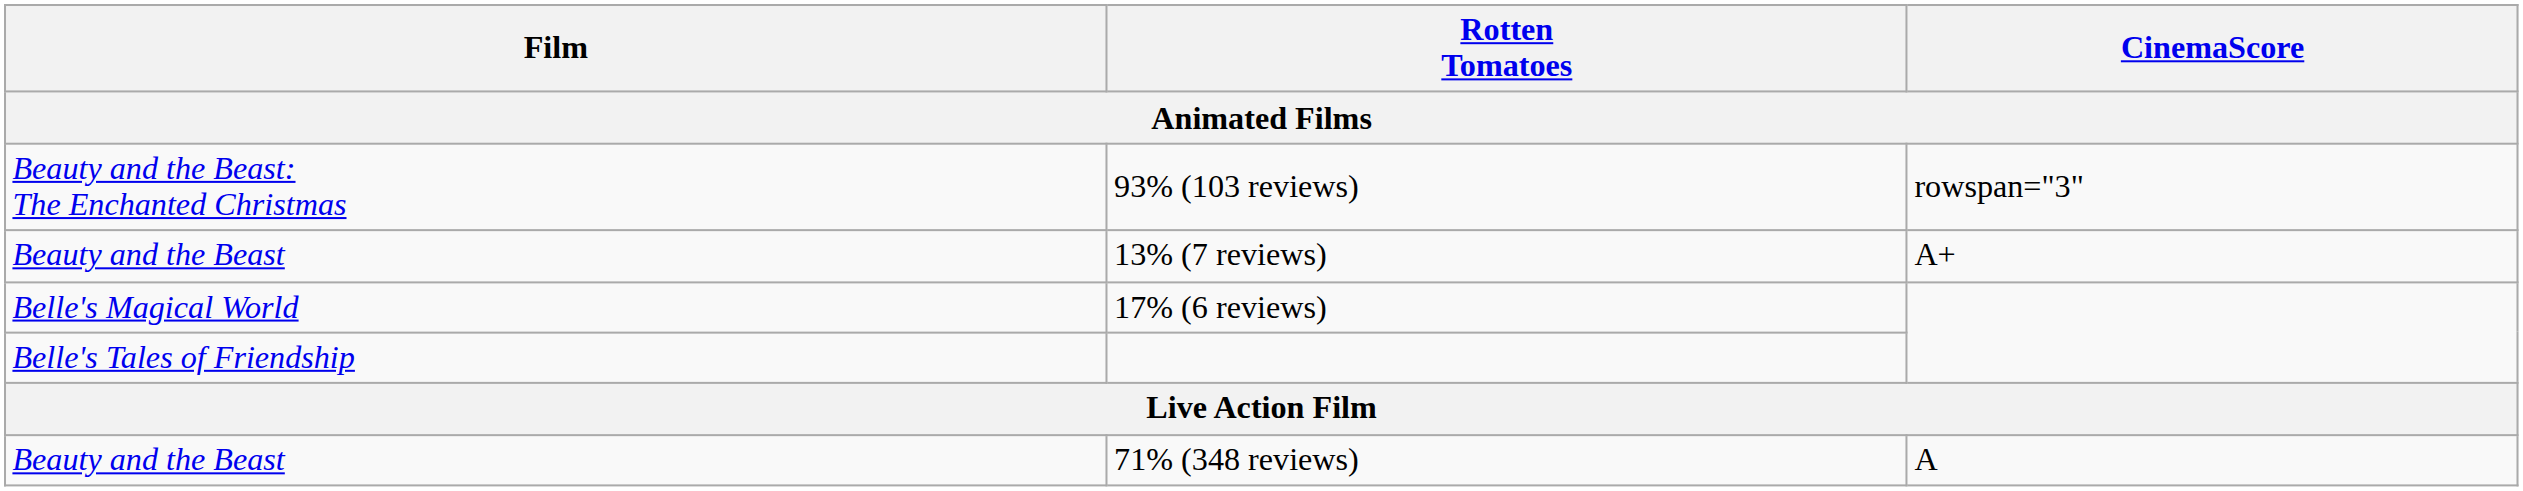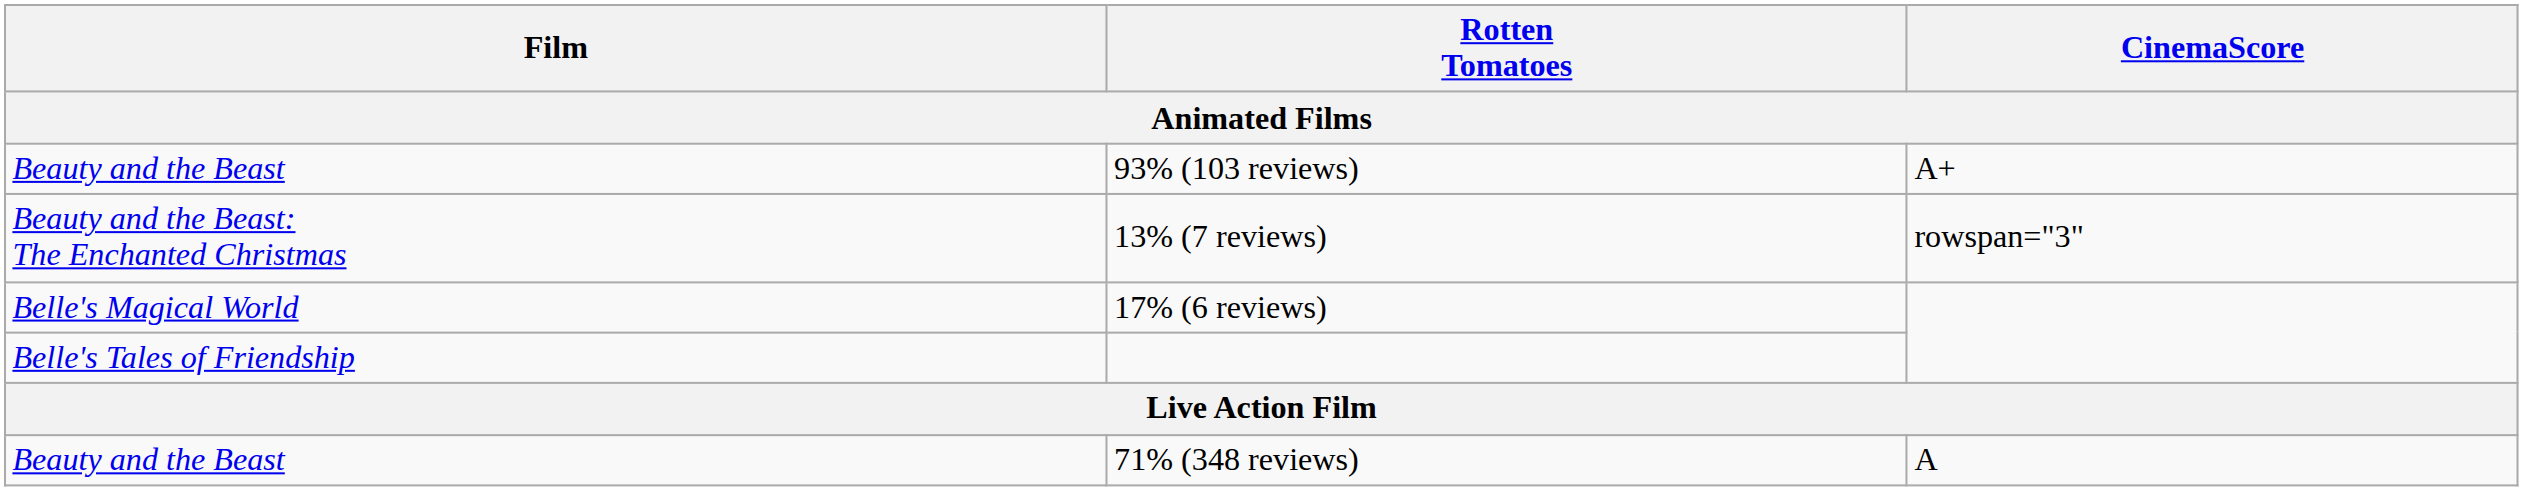(179, 186) Beauty and the Beast: The Enchanted Christmas -> (149, 168) Beauty and the Beast
(1999, 186) rowspan="3" -> (1935, 168) A+
(149, 255) Beauty and the Beast -> (179, 237) Beauty and the Beast: The Enchanted Christmas
(1935, 255) A+ -> (1999, 237) rowspan="3"
